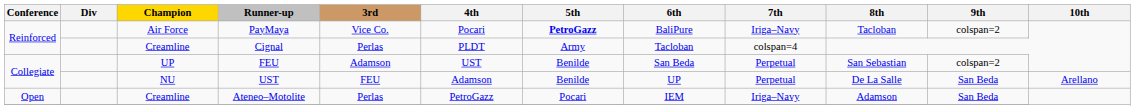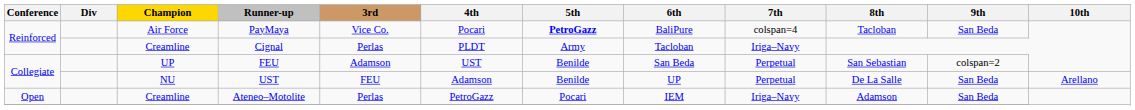(775, 29) Iriga–Navy -> (775, 29) colspan=4
(978, 29) colspan=2 -> (978, 29) San Beda
(775, 46) colspan=4 -> (775, 46) Iriga–Navy
